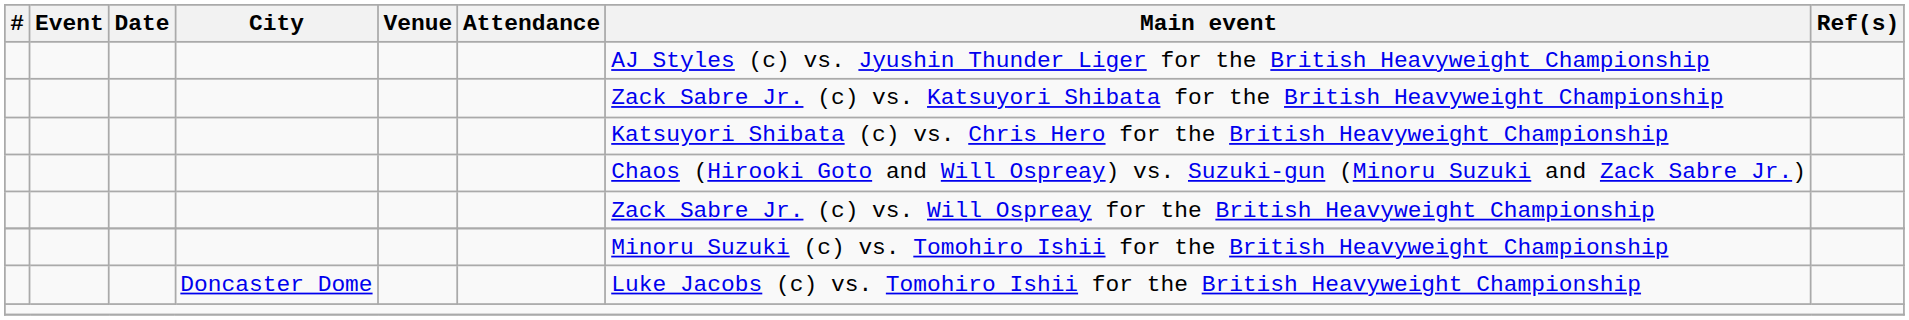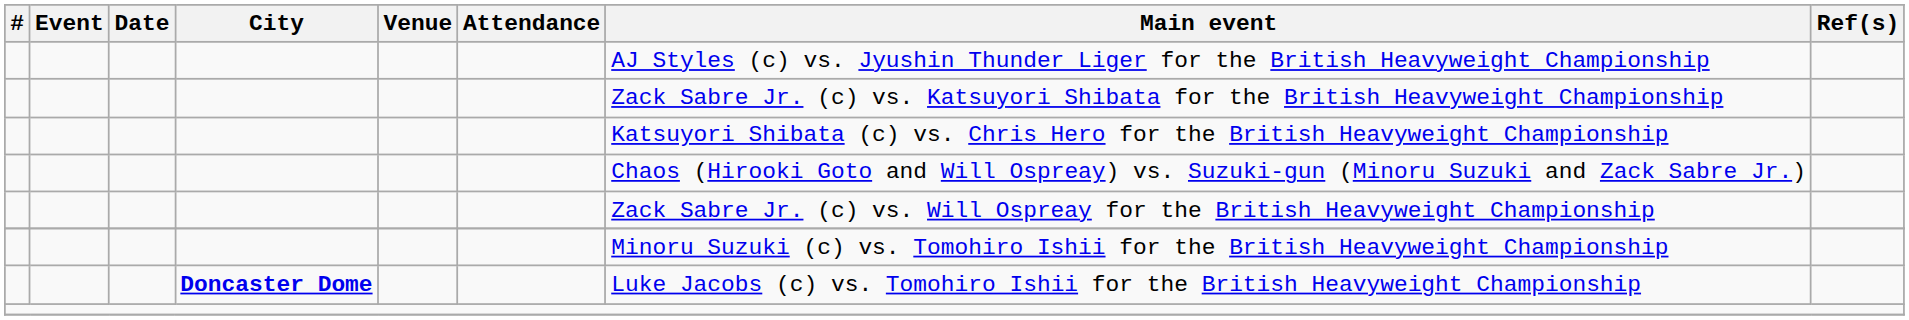(276, 285) normal -> (276, 285) bold
